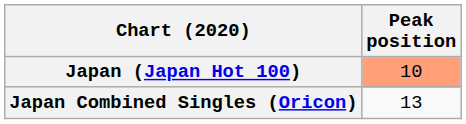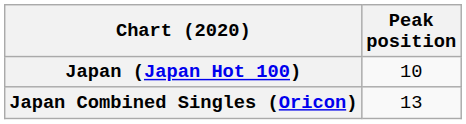(411, 72) lightsalmon background -> (411, 72) no background
